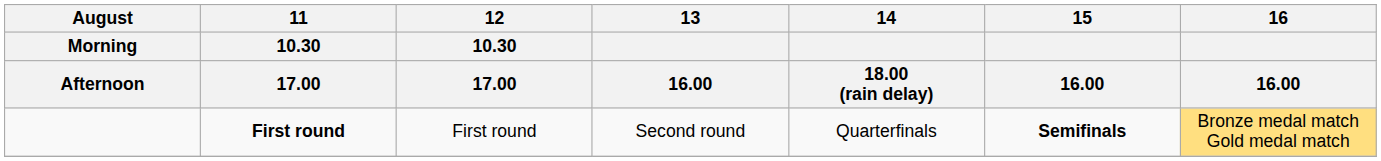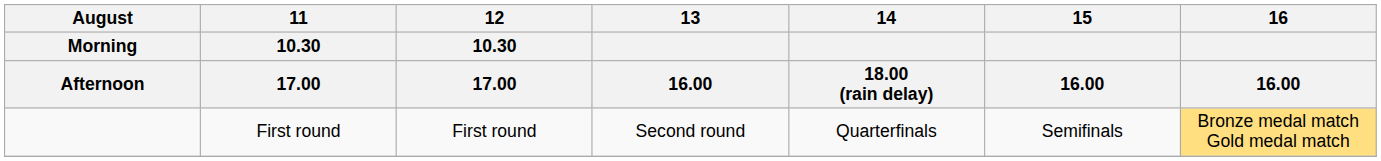(298, 131) bold -> (298, 131) normal
(1082, 131) bold -> (1082, 131) normal
